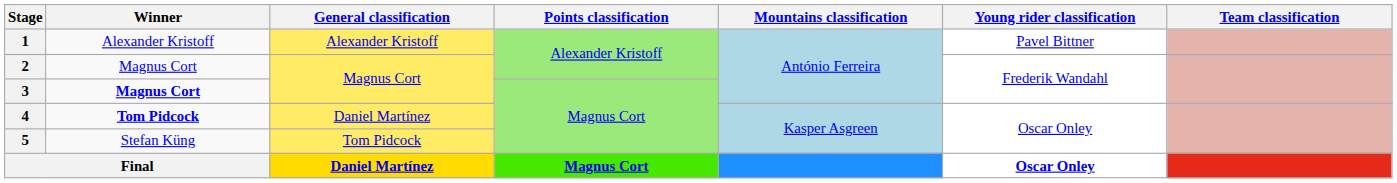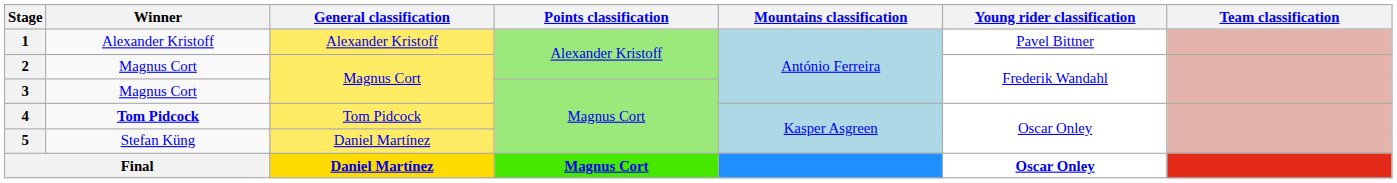(158, 91) bold -> (158, 91) normal
(382, 116) Daniel Martínez -> (382, 116) Tom Pidcock
(382, 141) Tom Pidcock -> (382, 141) Daniel Martínez
